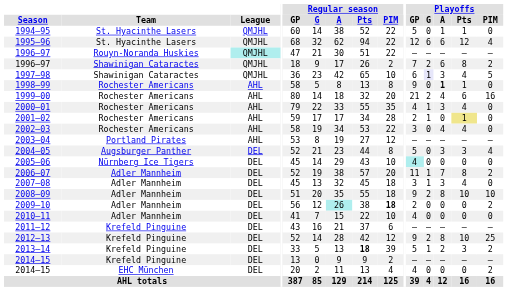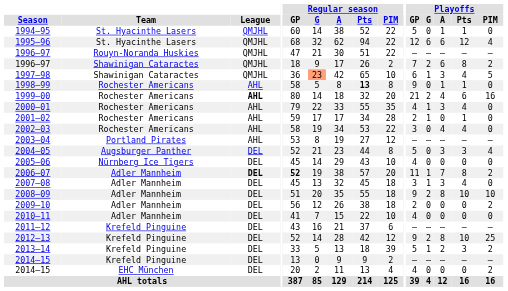(255, 53) paleturquoise background -> (255, 53) no background
(317, 75) no background -> (317, 75) lightsalmon background
(429, 75) lavender background -> (429, 75) no background
(365, 86) normal -> (365, 86) bold
(442, 86) bold -> (442, 86) normal
(255, 96) normal -> (255, 96) bold
(464, 118) khaki background -> (464, 118) no background
(415, 162) paleturquoise background -> (415, 162) no background
(255, 173) normal -> (255, 173) bold
(295, 173) normal -> (295, 173) bold
(339, 205) paleturquoise background -> (339, 205) no background
(391, 205) bold -> (391, 205) normal
(365, 249) bold -> (365, 249) normal
